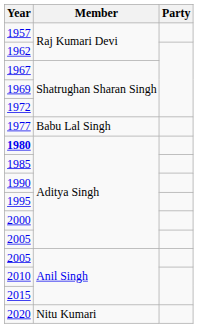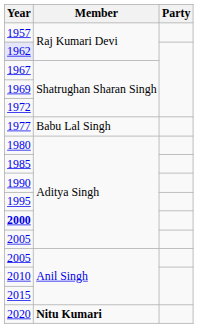(19, 51) no background -> (19, 51) lavender background
(19, 145) bold -> (19, 145) normal
(19, 220) normal -> (19, 220) bold
(66, 314) normal -> (69, 314) bold
